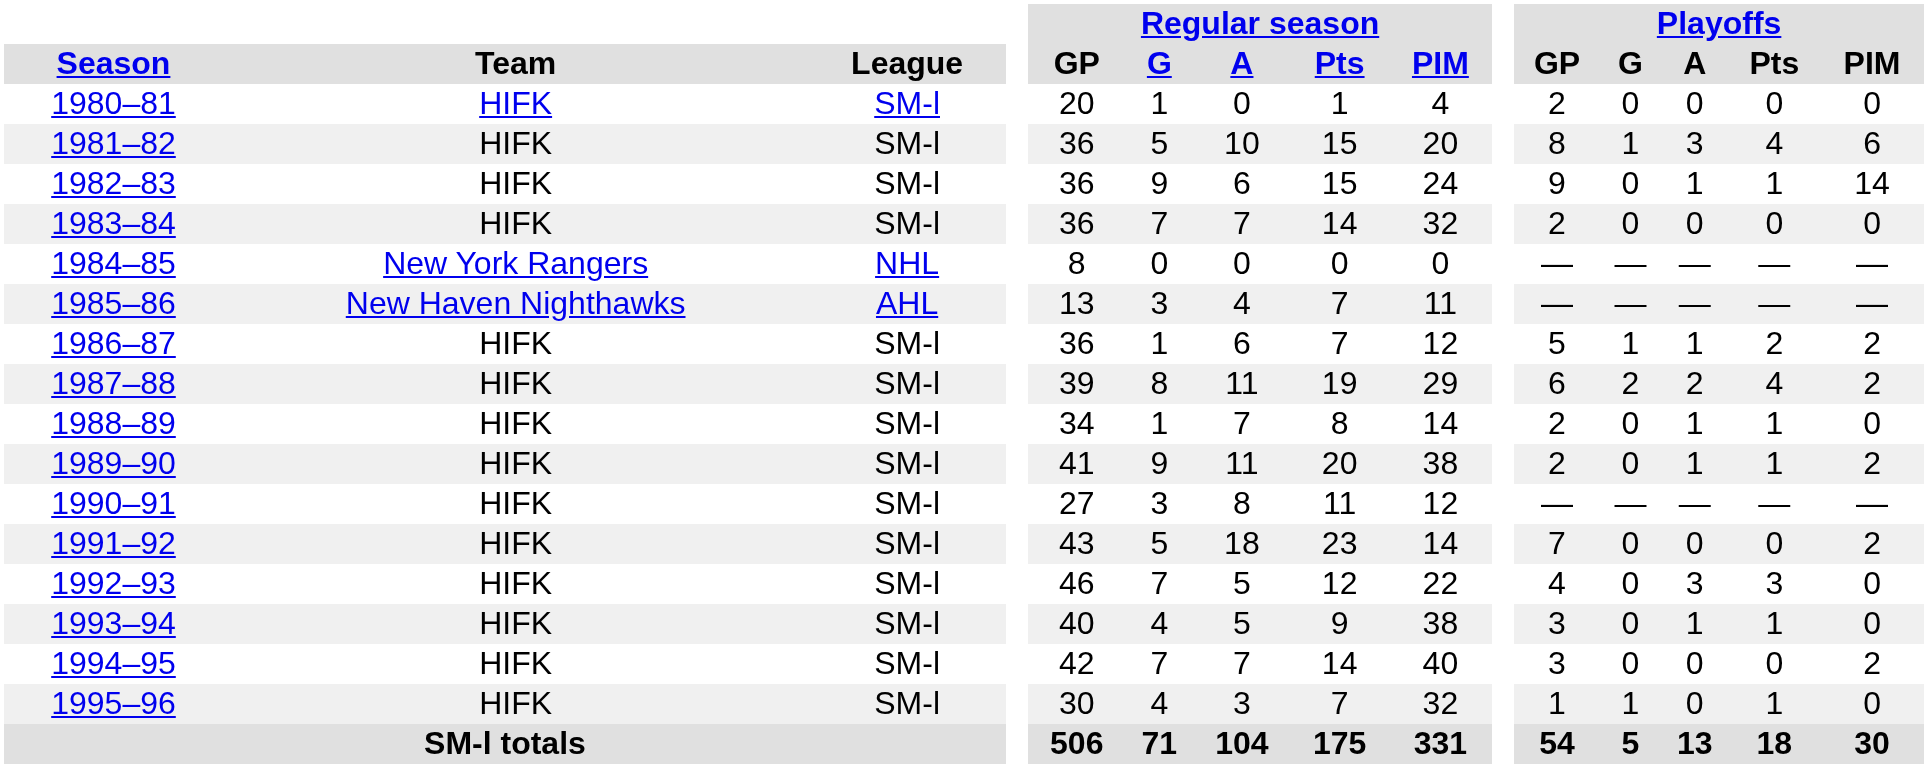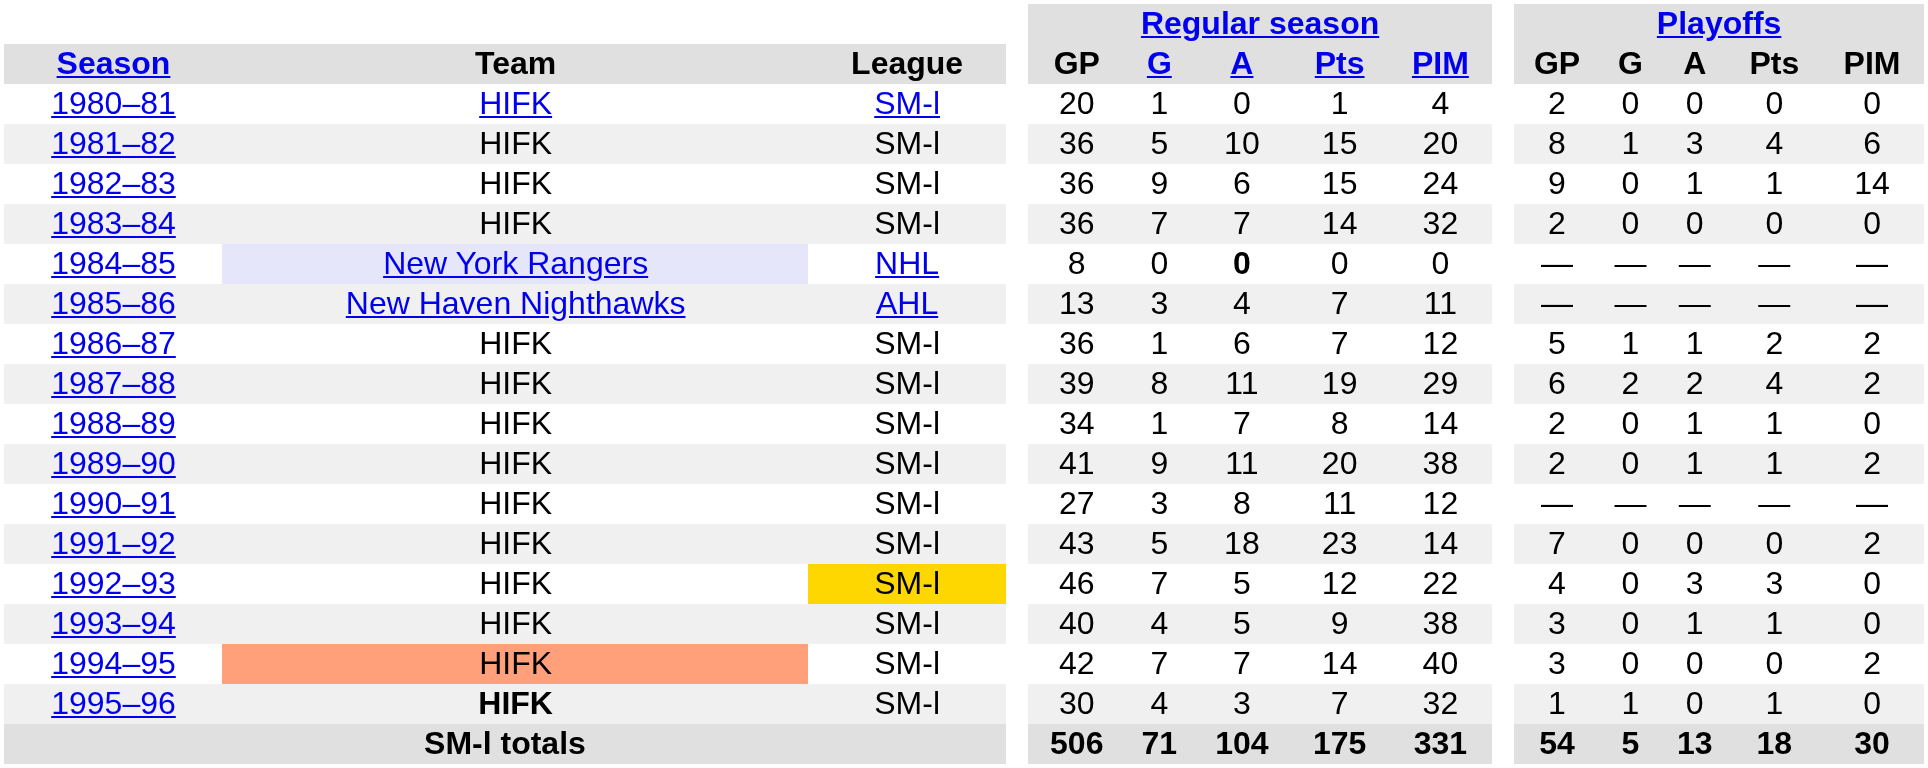(516, 263) no background -> (516, 263) lavender background
(1242, 263) normal -> (1242, 263) bold
(907, 583) no background -> (907, 583) gold background
(516, 663) no background -> (516, 663) lightsalmon background
(516, 703) normal -> (516, 703) bold
